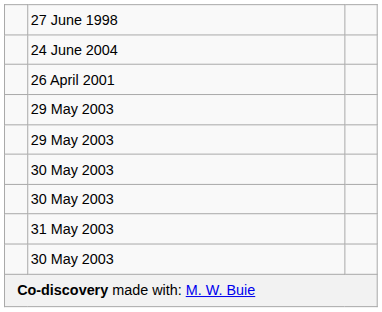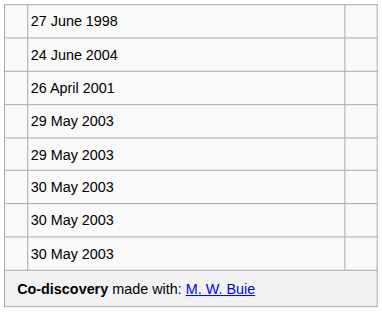- row: (16, 229)
